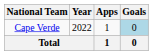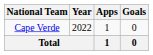(134, 27) lightblue background -> (134, 27) no background
